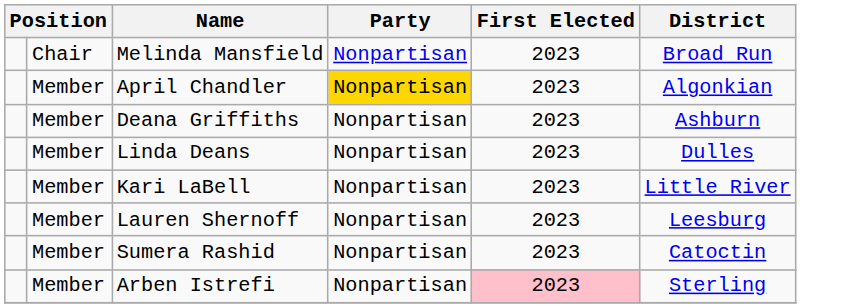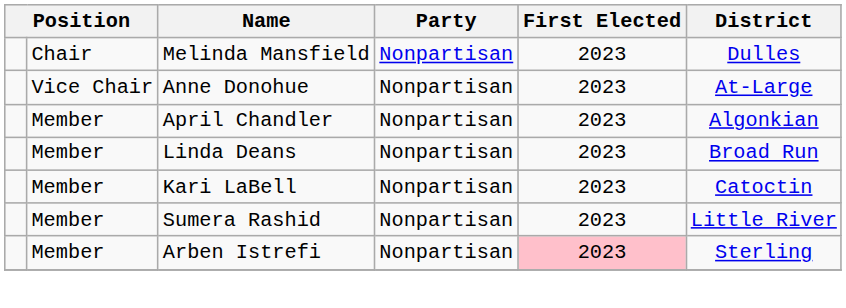(718, 54) Broad Run -> (764, 54) Dulles
+ row: (236, 87)
(400, 87) gold background -> (446, 120) no background
- row: (208, 120)
(718, 154) Dulles -> (764, 154) Broad Run
(718, 187) Little River -> (764, 187) Catoctin
- row: (208, 220)
(718, 253) Catoctin -> (764, 220) Little River
